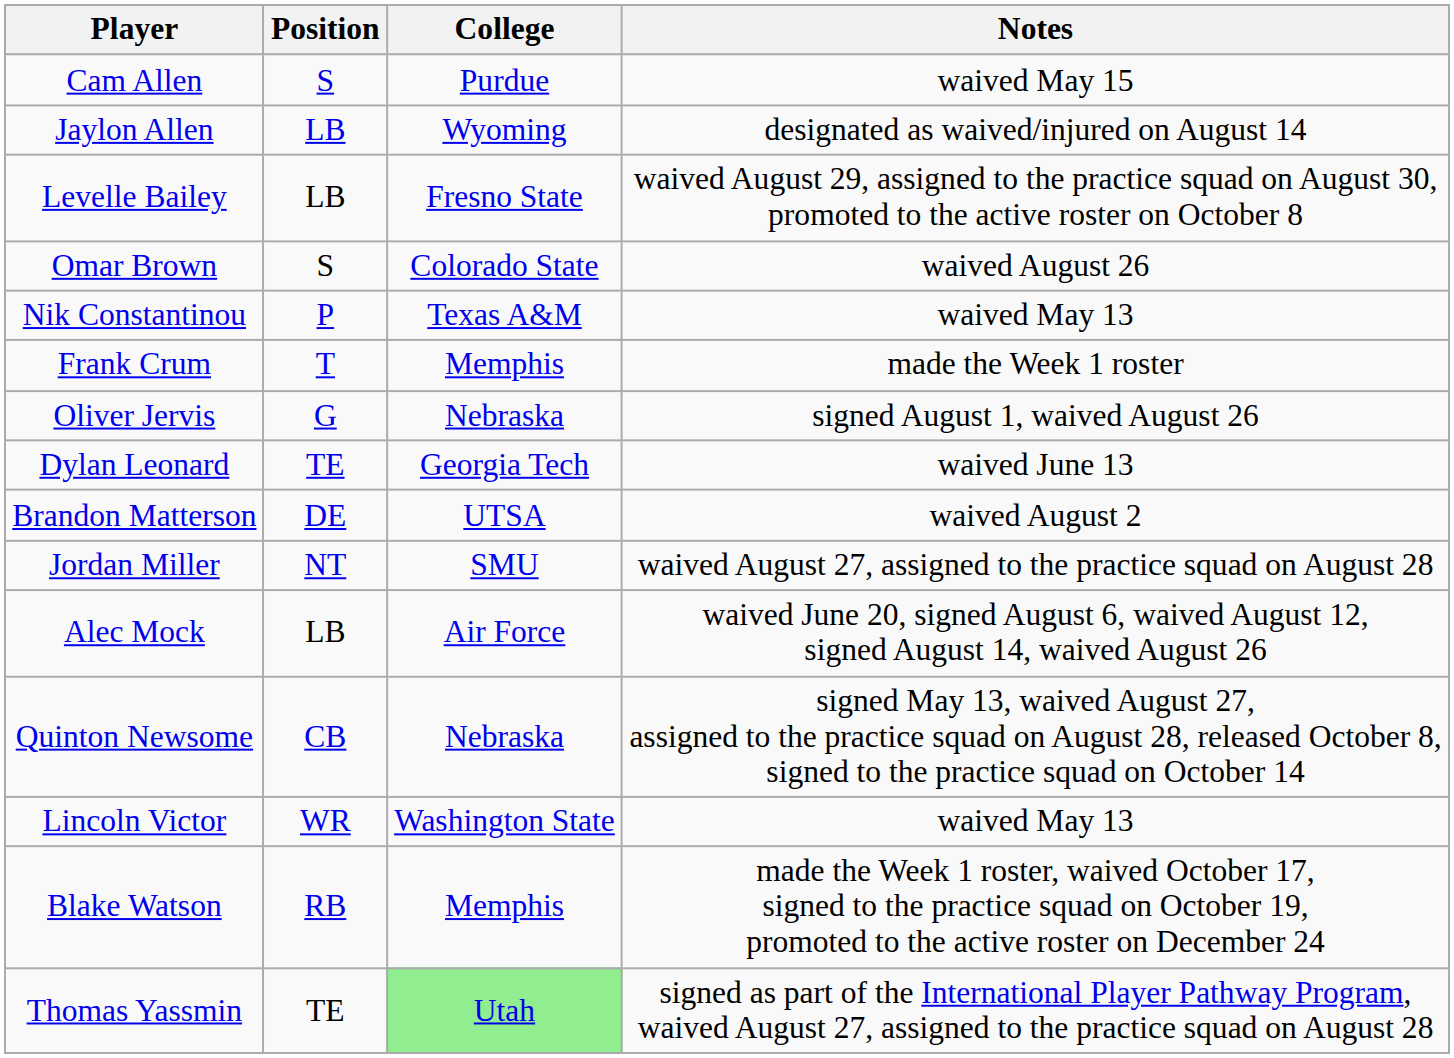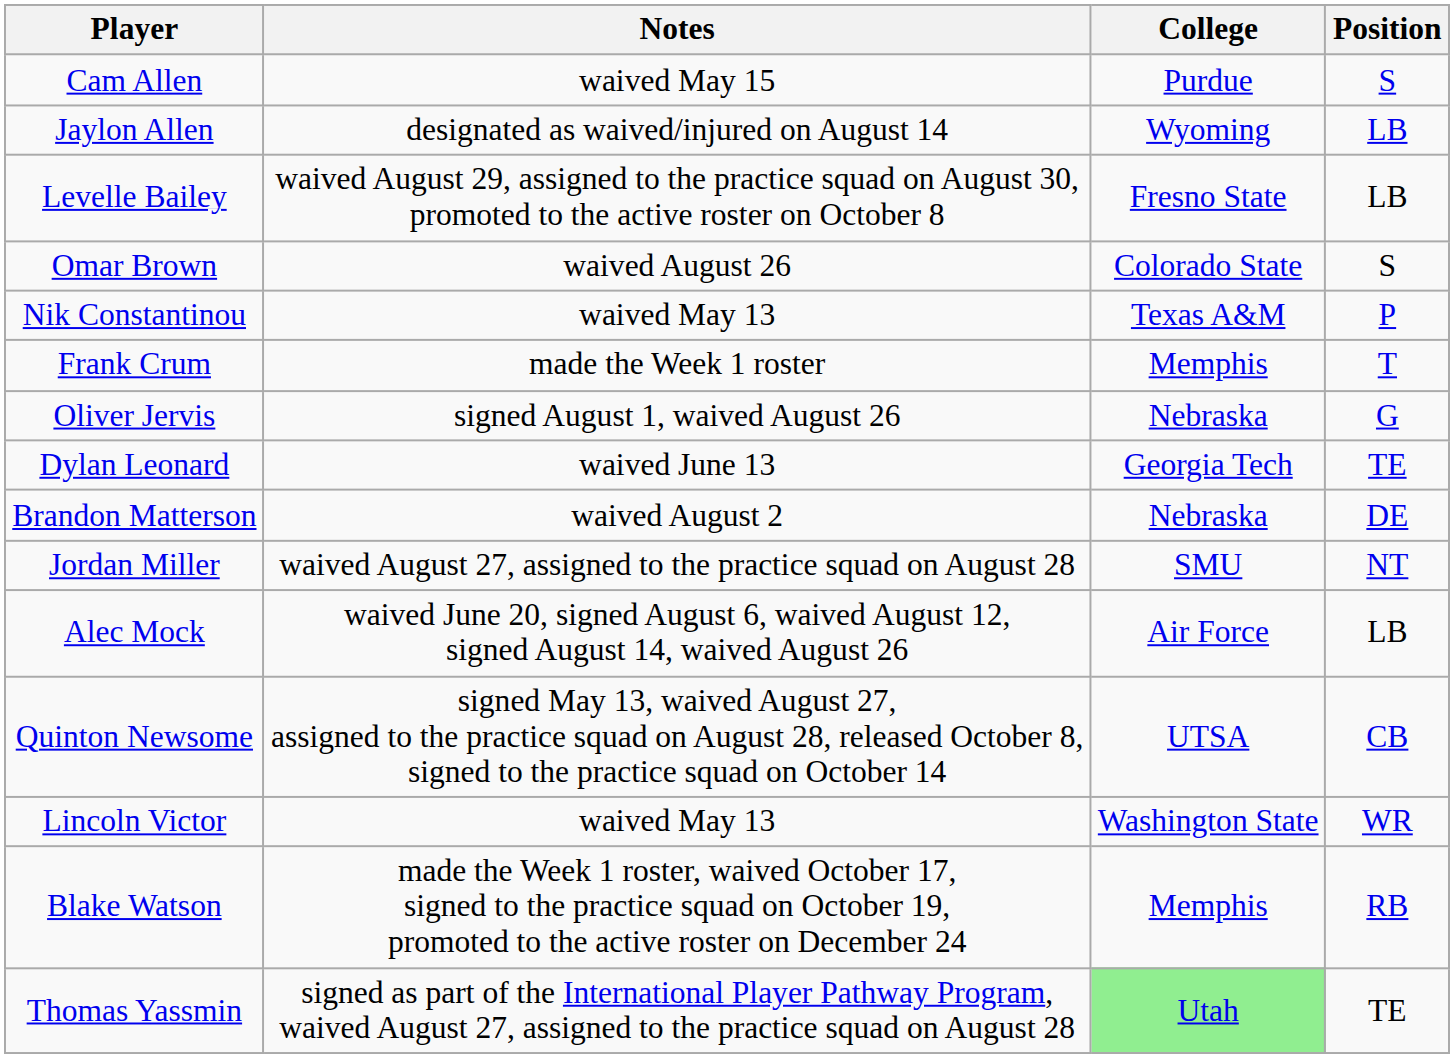columns swapped: (325, 29) <-> (1036, 29)
(505, 514) UTSA -> (1208, 514) Nebraska
(504, 735) Nebraska -> (1208, 735) UTSA
